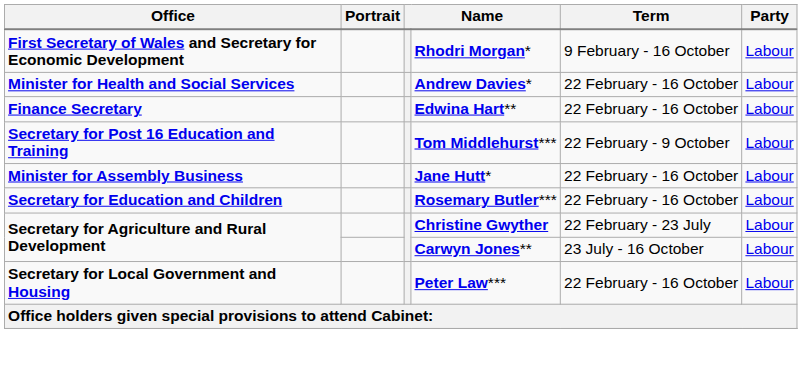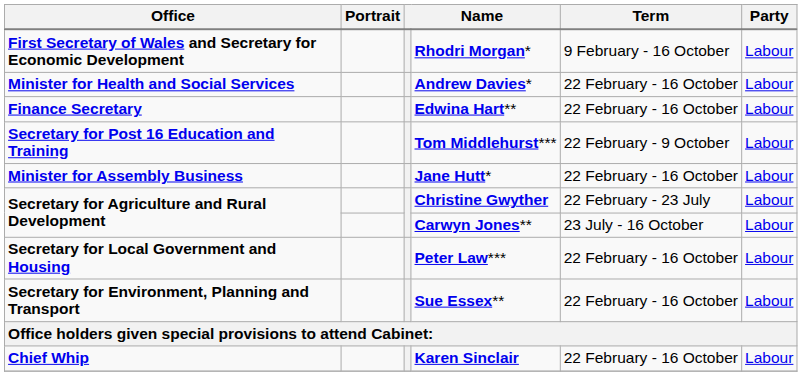- row: (486, 200)
+ row: (459, 300)
+ row: (467, 358)
